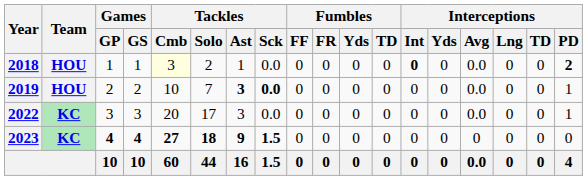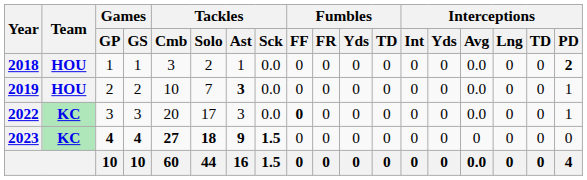(171, 65) lightyellow background -> (171, 65) no background
(414, 65) bold -> (414, 65) normal
(271, 89) bold -> (271, 89) normal
(299, 114) normal -> (299, 114) bold
